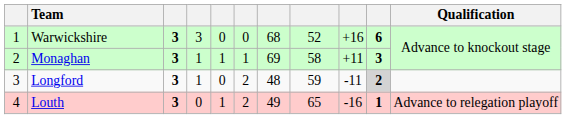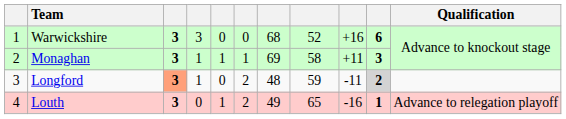(175, 80) no background -> (175, 80) lightsalmon background
